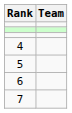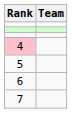(20, 46) no background -> (20, 46) pink background
